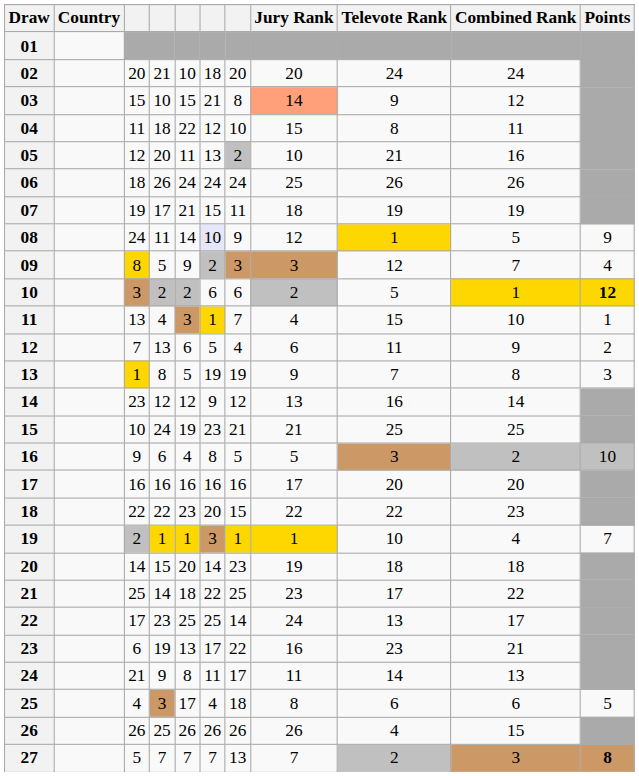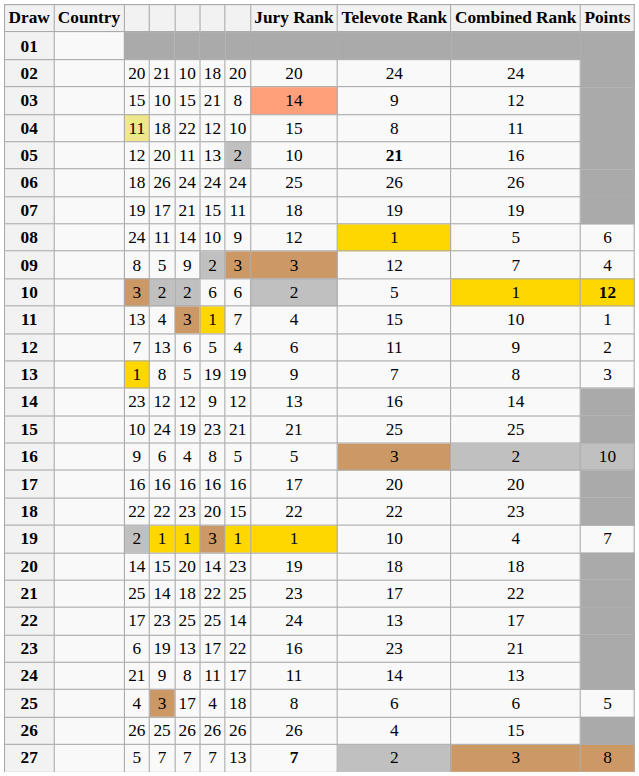(137, 127) no background -> (137, 127) khaki background
(394, 155) normal -> (394, 155) bold
(213, 237) lavender background -> (213, 237) no background
(607, 237) 9 -> (607, 237) 6
(137, 264) gold background -> (137, 264) no background
(294, 758) normal -> (294, 758) bold
(607, 758) bold -> (607, 758) normal
